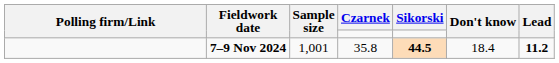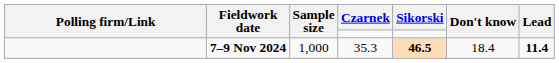(314, 47) 1,001 -> (314, 47) 1,000
(365, 47) 35.8 -> (365, 47) 35.3
(420, 47) 44.5 -> (420, 47) 46.5
(537, 47) 11.2 -> (537, 47) 11.4
